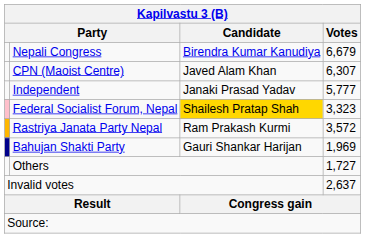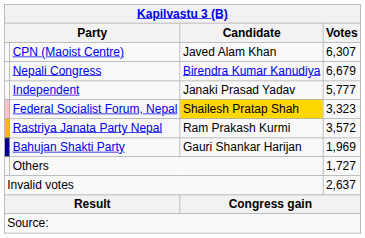rows swapped: (57, 52) <-> (68, 71)
